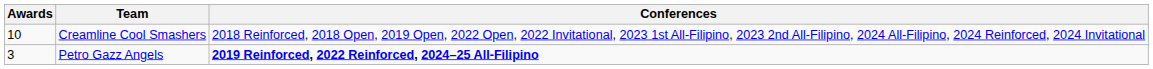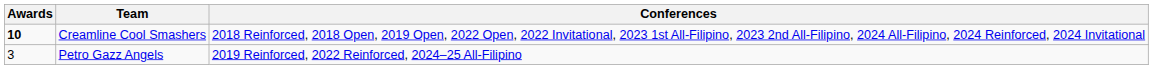(14, 34) normal -> (14, 34) bold
(375, 54) bold -> (367, 54) normal
